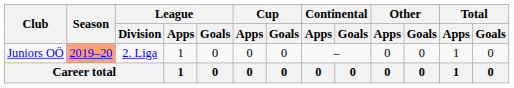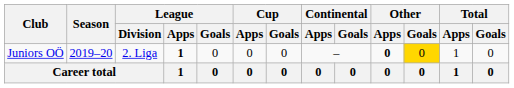(91, 53) lightsalmon background -> (91, 53) no background
(181, 53) normal -> (181, 53) bold
(387, 53) normal -> (387, 53) bold
(422, 53) no background -> (422, 53) gold background
